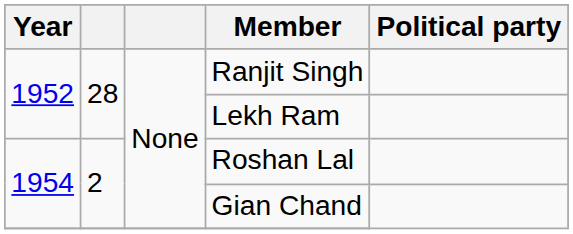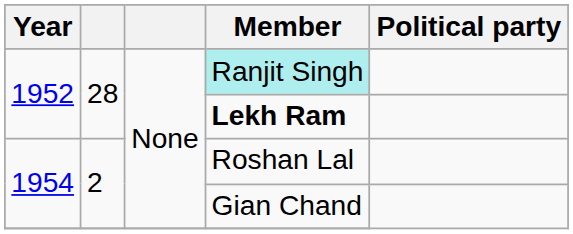(288, 71) no background -> (288, 71) paleturquoise background
(276, 116) normal -> (279, 116) bold
